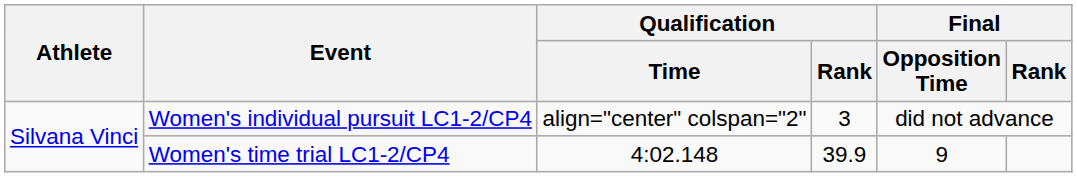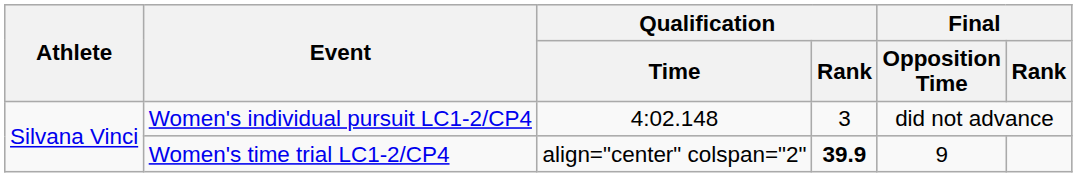(674, 119) align="center" colspan="2" -> (674, 119) 4:02.148
(674, 154) 4:02.148 -> (674, 154) align="center" colspan="2"
(844, 154) normal -> (844, 154) bold
